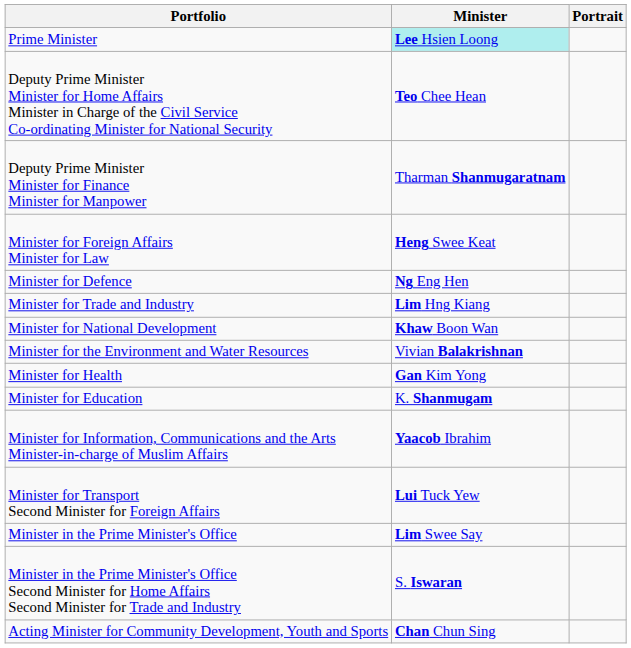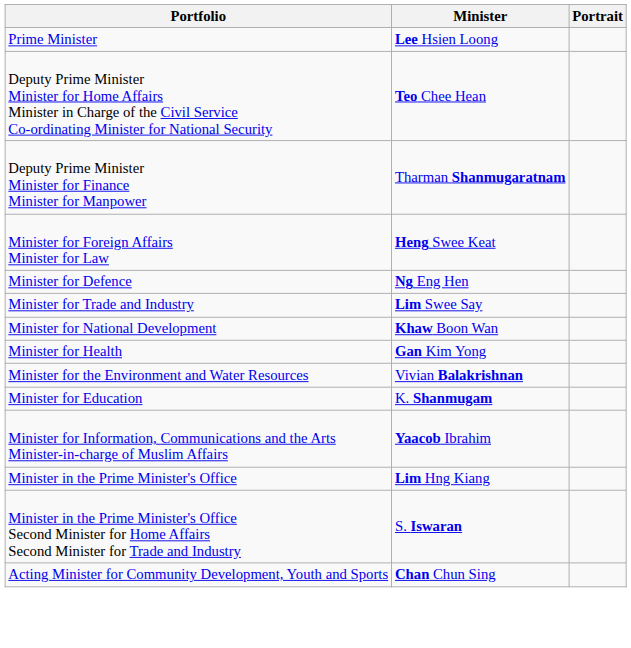(446, 39) paleturquoise background -> (446, 39) no background
(442, 305) Lim Hng Kiang -> (439, 305) Lim Swee Say
rows swapped: (65, 375) <-> (158, 351)
- row: (114, 503)
(439, 534) Lim Swee Say -> (442, 478) Lim Hng Kiang
